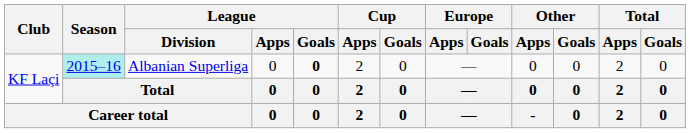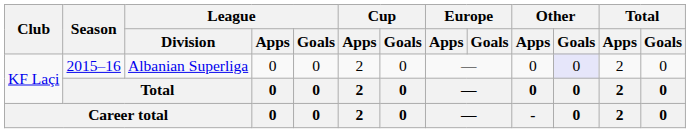(94, 66) paleturquoise background -> (94, 66) no background
(316, 66) bold -> (316, 66) normal
(576, 66) no background -> (576, 66) lavender background
